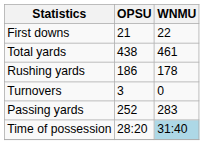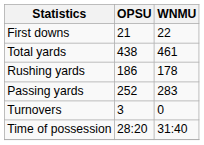rows swapped: (45, 110) <-> (34, 91)
(172, 129) lightblue background -> (172, 129) no background
